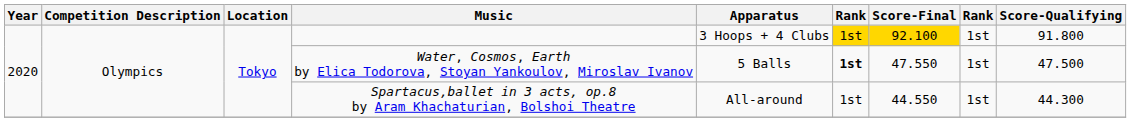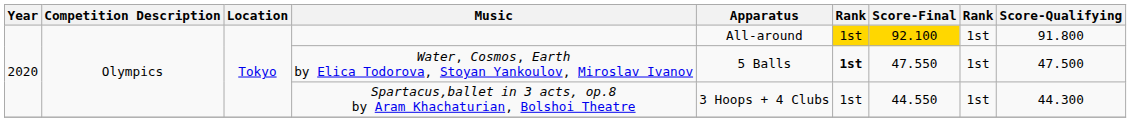(764, 36) 3 Hoops + 4 Clubs -> (764, 36) All-around
(764, 99) All-around -> (764, 99) 3 Hoops + 4 Clubs
